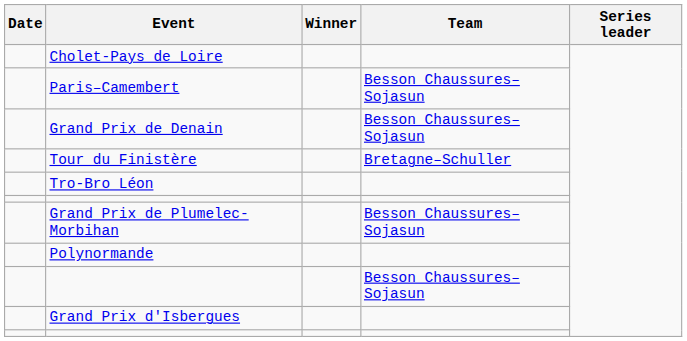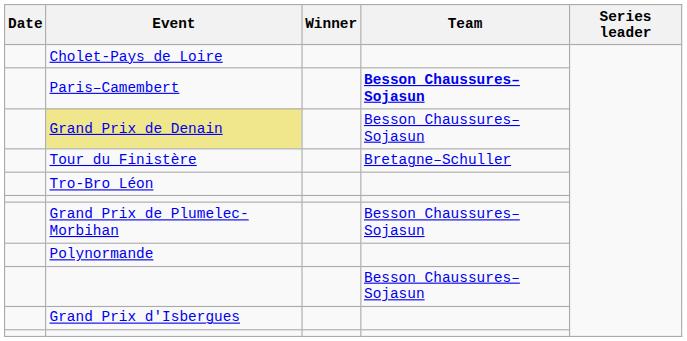(442, 88) normal -> (442, 88) bold
(136, 128) no background -> (136, 128) khaki background
